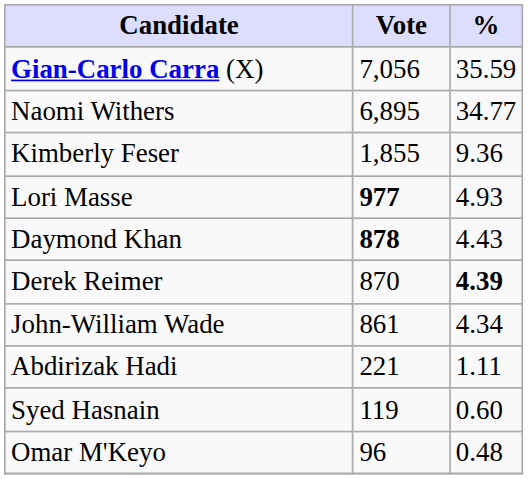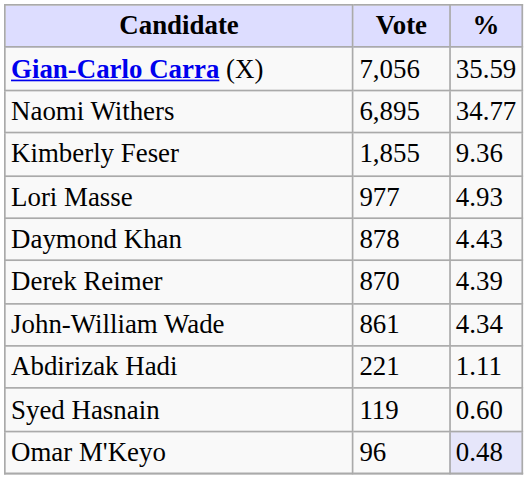(380, 196) bold -> (380, 196) normal
(380, 238) bold -> (380, 238) normal
(479, 281) bold -> (479, 281) normal
(479, 452) no background -> (479, 452) lavender background
